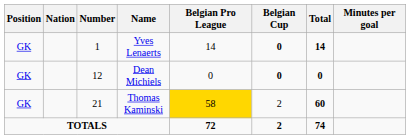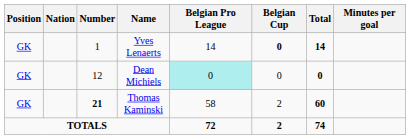(211, 75) no background -> (211, 75) paleturquoise background
(279, 75) bold -> (279, 75) normal
(97, 104) normal -> (97, 104) bold
(211, 104) gold background -> (211, 104) no background
